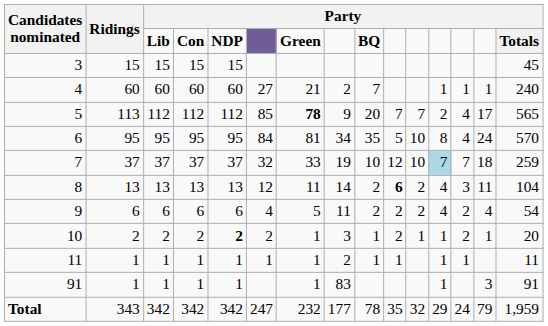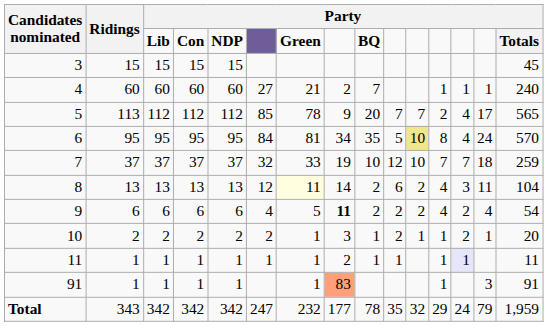(313, 114) bold -> (313, 114) normal
(417, 138) no background -> (417, 138) khaki background
(444, 162) lightblue background -> (444, 162) no background
(313, 187) no background -> (313, 187) lightyellow background
(399, 187) bold -> (399, 187) normal
(344, 211) normal -> (344, 211) bold
(239, 235) bold -> (239, 235) normal
(466, 260) no background -> (466, 260) lavender background
(343, 284) no background -> (343, 284) lightsalmon background
